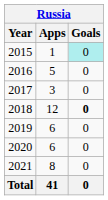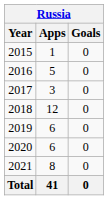(86, 52) paleturquoise background -> (86, 52) no background
(86, 109) bold -> (86, 109) normal
